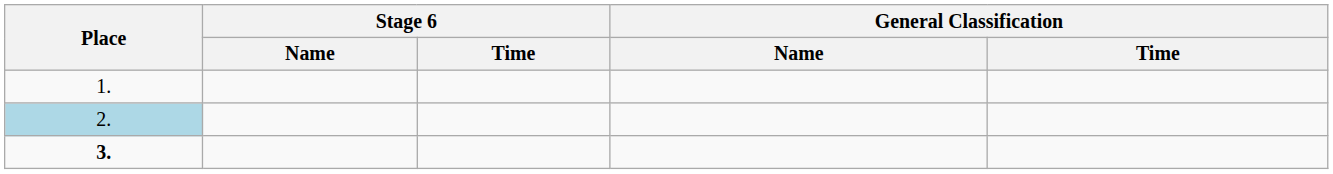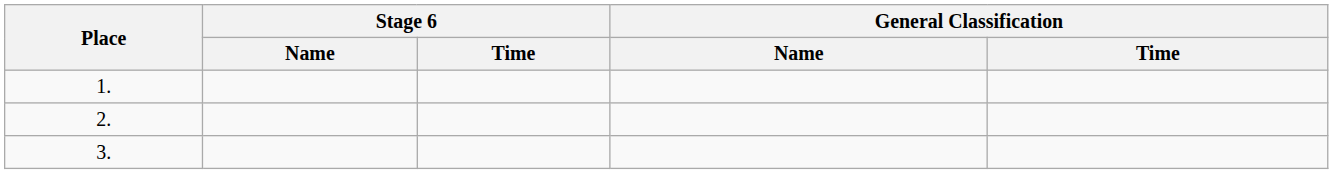(104, 119) lightblue background -> (104, 119) no background
(104, 152) bold -> (104, 152) normal
